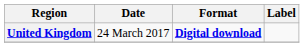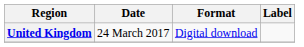(218, 32) bold -> (216, 32) normal
